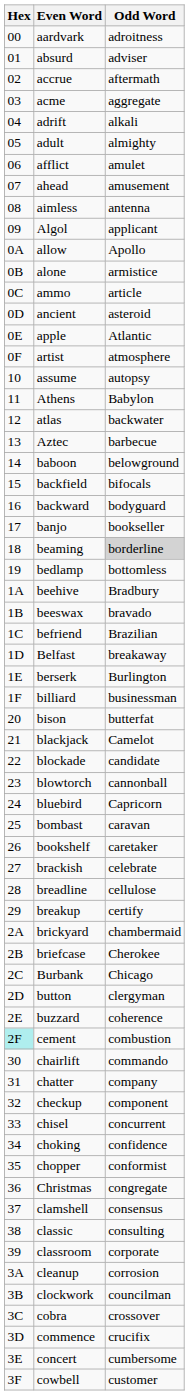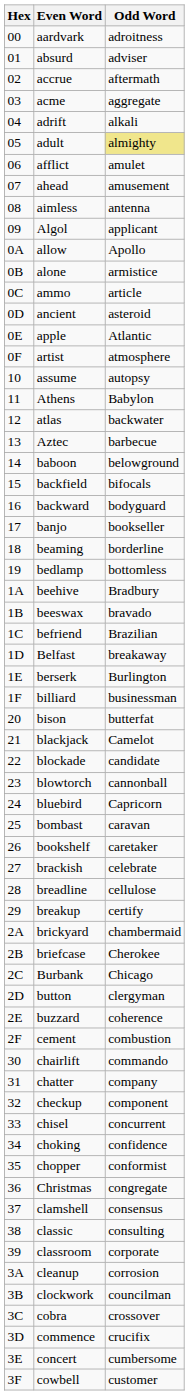(132, 143) no background -> (132, 143) khaki background
(136, 548) lightgrey background -> (136, 548) no background
(15, 1038) paleturquoise background -> (15, 1038) no background
